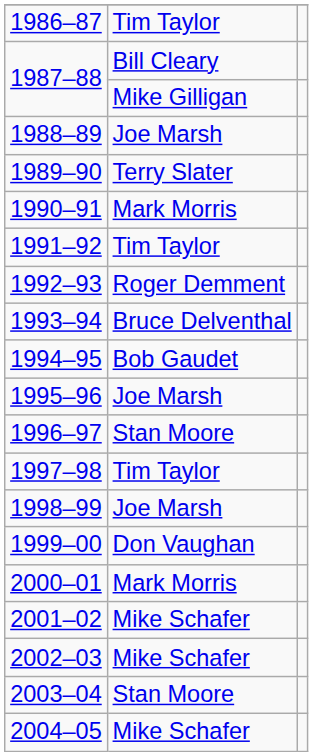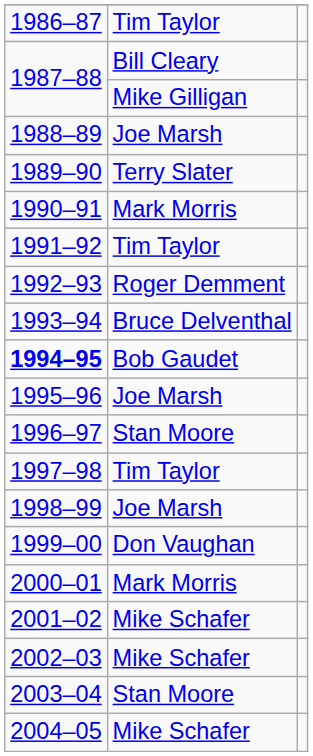(56, 358) normal -> (56, 358) bold
